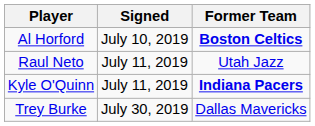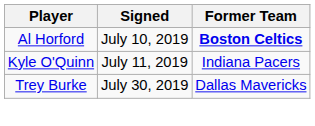- row: (51, 62)
(251, 86) bold -> (251, 62) normal
